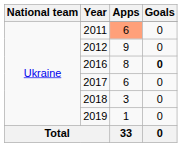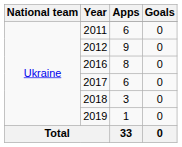(126, 30) lightsalmon background -> (126, 30) no background
(160, 64) bold -> (160, 64) normal
